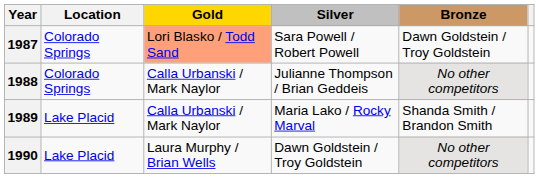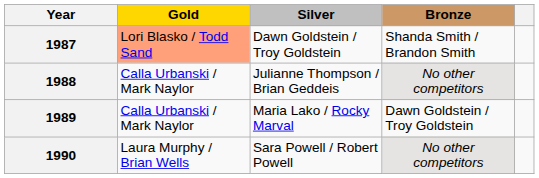- column: (92, 15)
(317, 44) Sara Powell / Robert Powell -> (305, 44) Dawn Goldstein / Troy Goldstein
(454, 44) Dawn Goldstein / Troy Goldstein -> (432, 44) Shanda Smith / Brandon Smith
(449, 118) Shanda Smith / Brandon Smith -> (437, 118) Dawn Goldstein / Troy Goldstein
(326, 155) Dawn Goldstein / Troy Goldstein -> (315, 155) Sara Powell / Robert Powell
